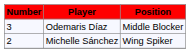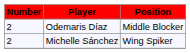(9, 26) 3 -> (9, 26) 2
